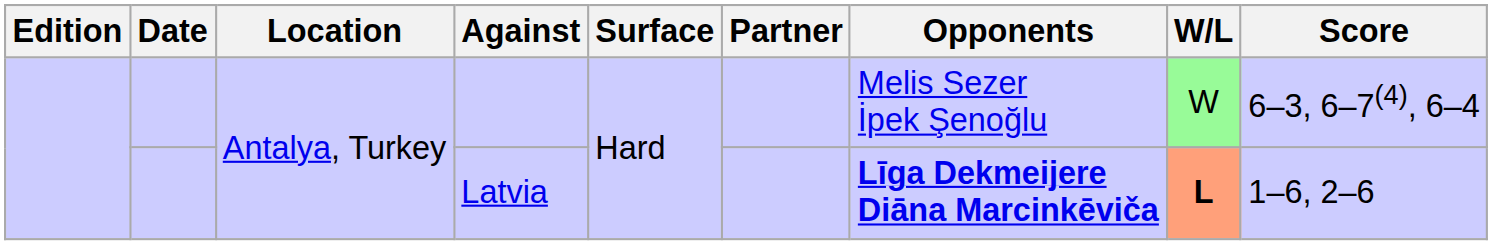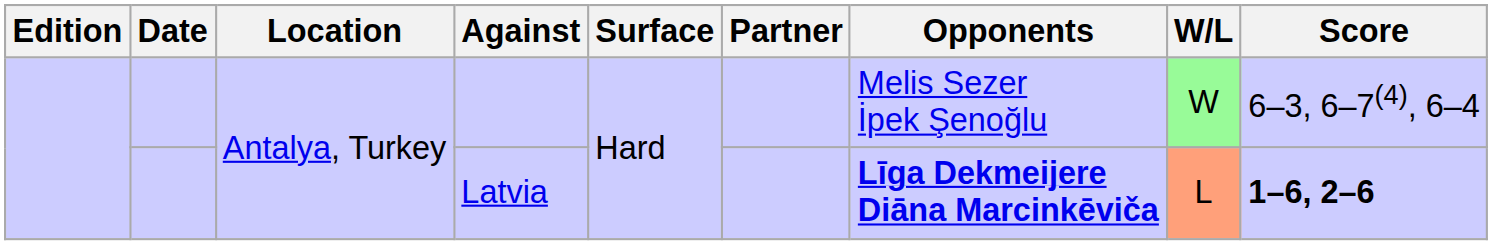(1204, 192) bold -> (1204, 192) normal
(1311, 192) normal -> (1311, 192) bold
